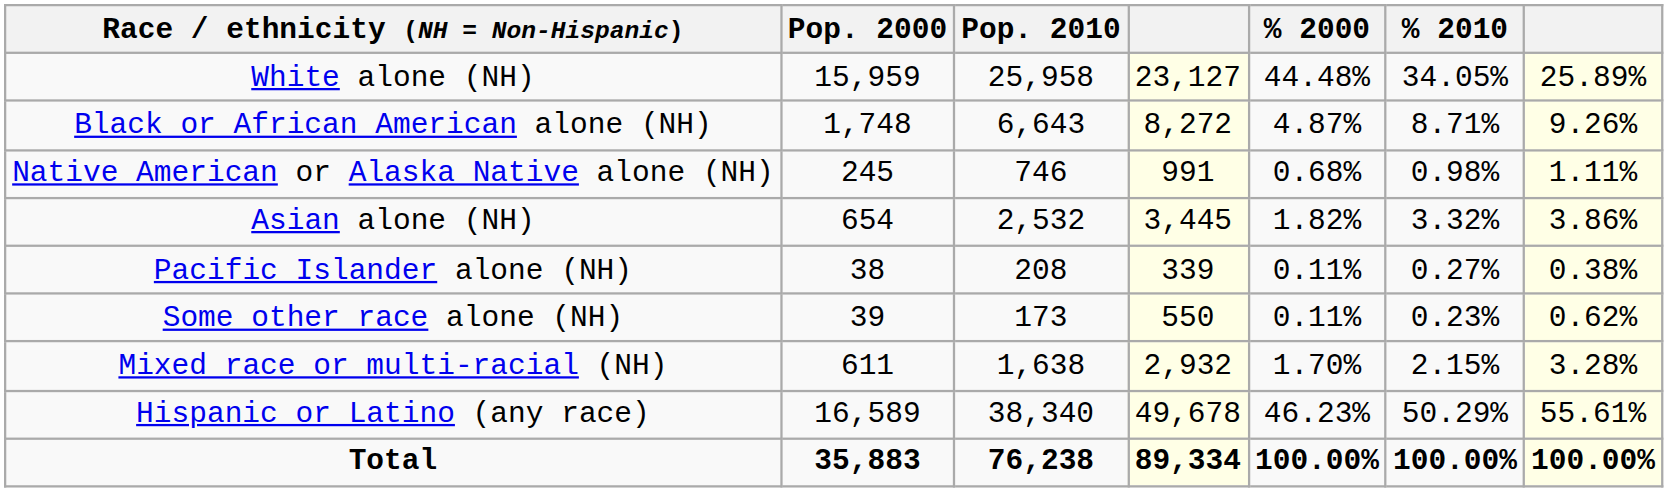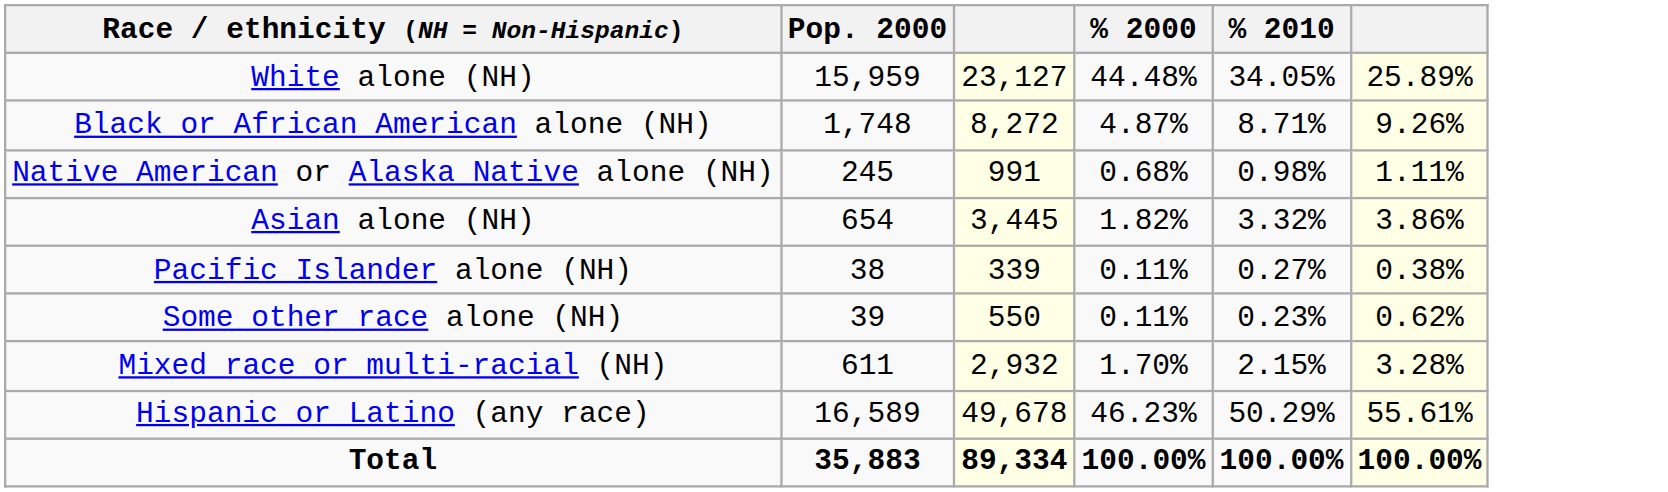- column: (1041, 29)
